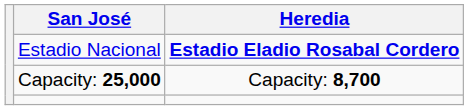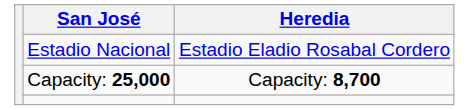(315, 49) bold -> (314, 49) normal
